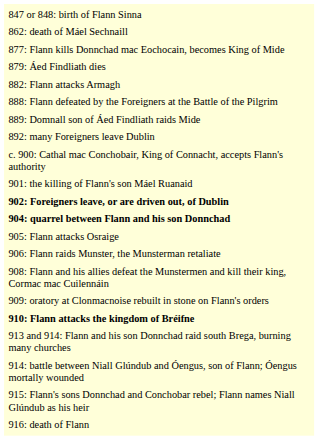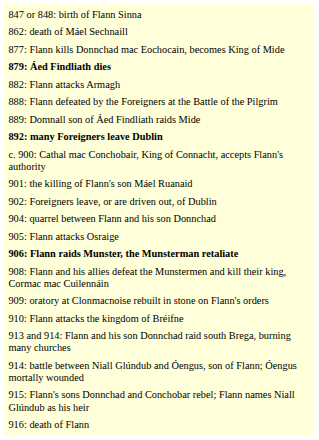(57, 67) normal -> (60, 67) bold
(82, 137) normal -> (86, 137) bold
(119, 201) bold -> (113, 201) normal
(119, 219) bold -> (112, 219) normal
(115, 254) normal -> (123, 254) bold
(101, 318) bold -> (96, 318) normal
